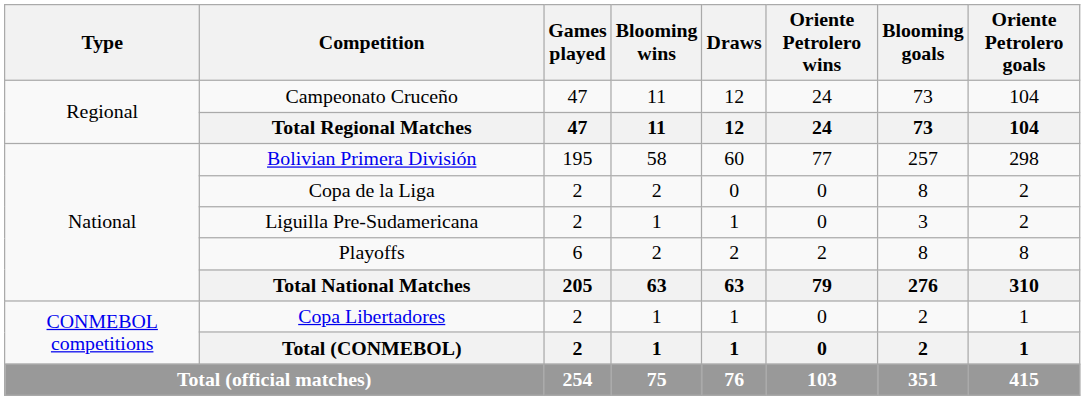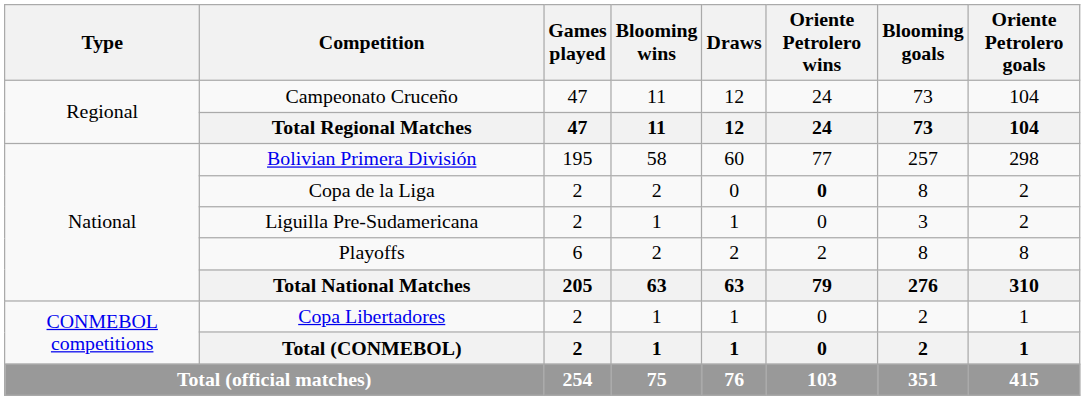(822, 190) normal -> (822, 190) bold
